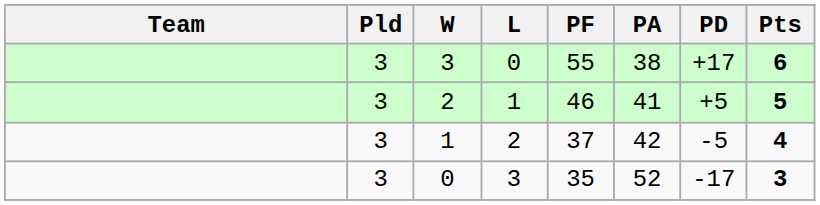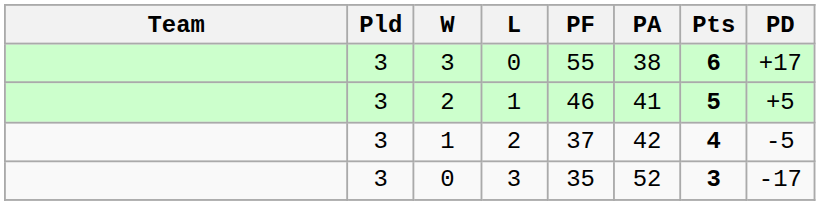columns swapped: (714, 24) <-> (780, 24)
